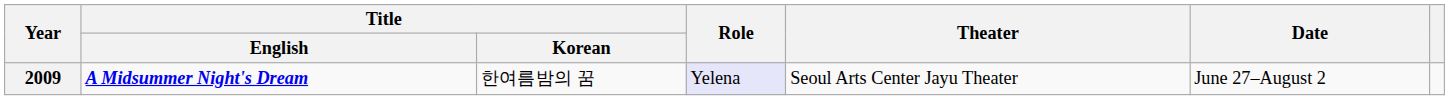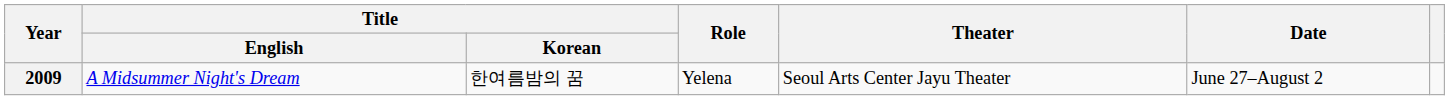(197, 78) bold -> (193, 78) normal
(715, 78) lavender background -> (707, 78) no background
